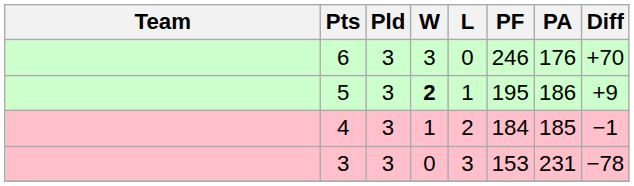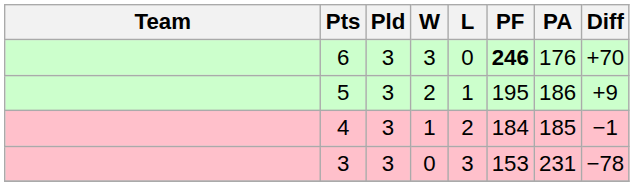(510, 57) normal -> (510, 57) bold
(429, 92) bold -> (429, 92) normal
